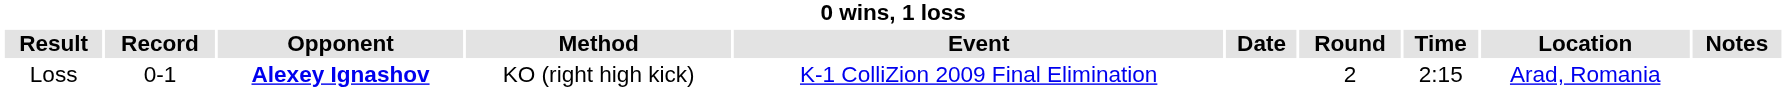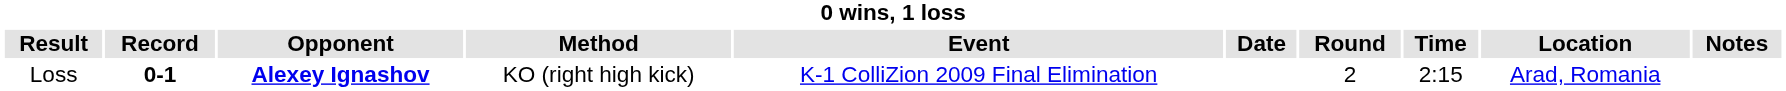(160, 74) normal -> (160, 74) bold
